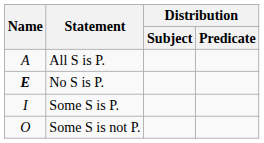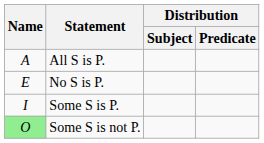(25, 82) bold -> (25, 82) normal
(25, 127) no background -> (25, 127) lightgreen background
